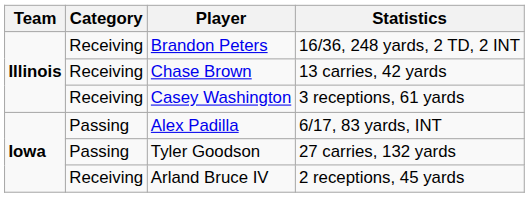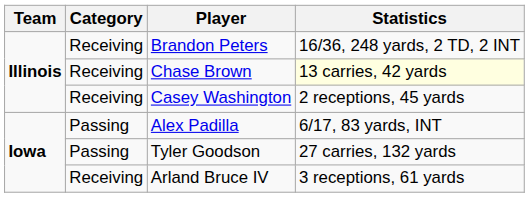(373, 71) no background -> (373, 71) lightyellow background
(382, 98) 3 receptions, 61 yards -> (382, 98) 2 receptions, 45 yards
(382, 178) 2 receptions, 45 yards -> (382, 178) 3 receptions, 61 yards
